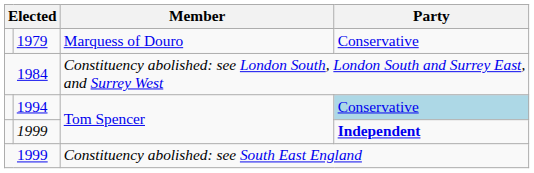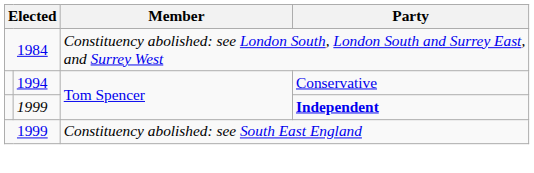- row: (32, 41)
(378, 107) lightblue background -> (336, 82) no background
